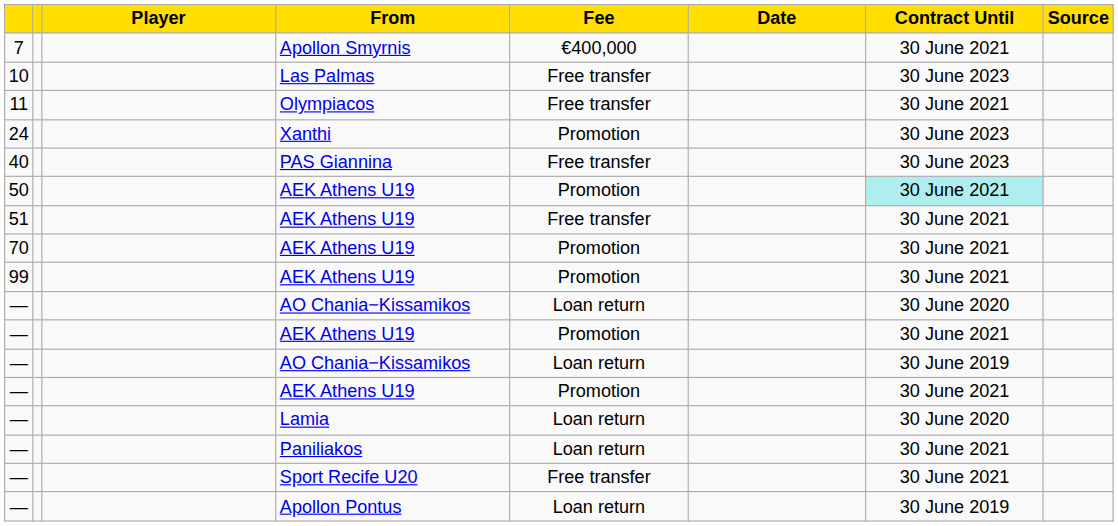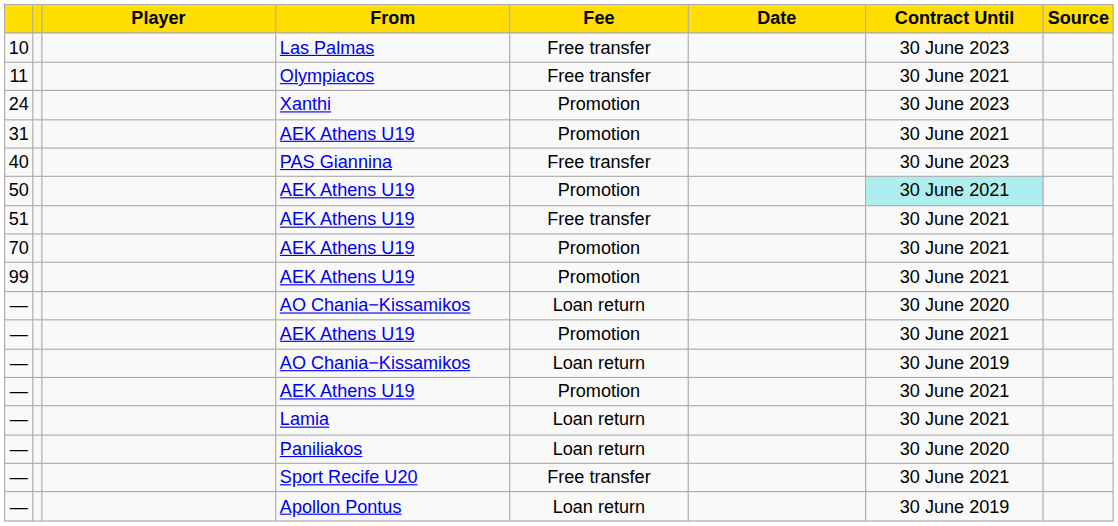- row: (19, 47)
+ row: (19, 133)
(955, 420) 30 June 2020 -> (955, 420) 30 June 2021
(955, 448) 30 June 2021 -> (955, 448) 30 June 2020
